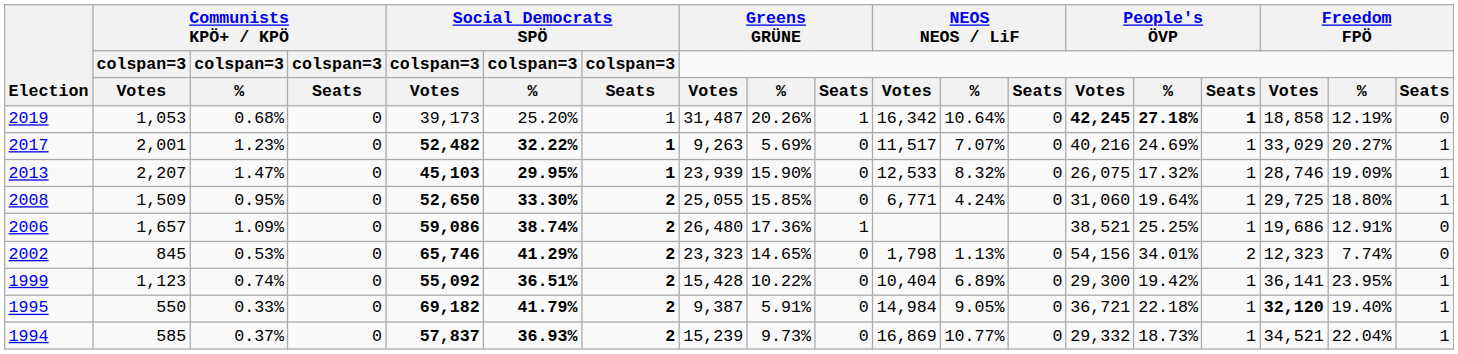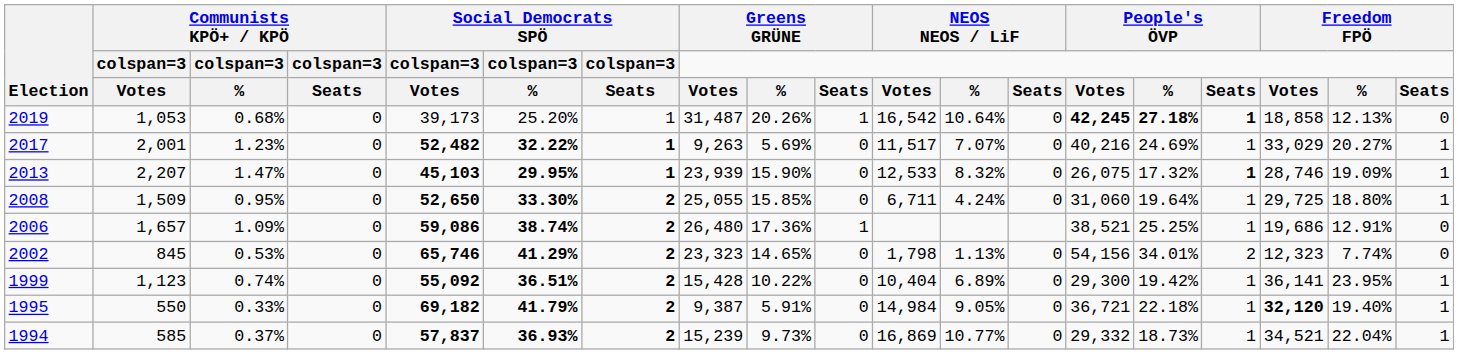(907, 119) 16,342 -> (907, 119) 16,542
(1362, 119) 12.19% -> (1362, 119) 12.13%
(1251, 173) normal -> (1251, 173) bold
(912, 200) 6,771 -> (912, 200) 6,711
